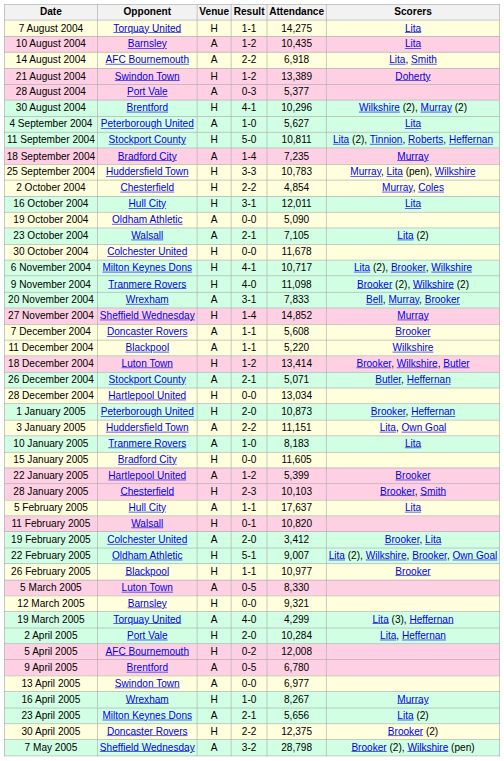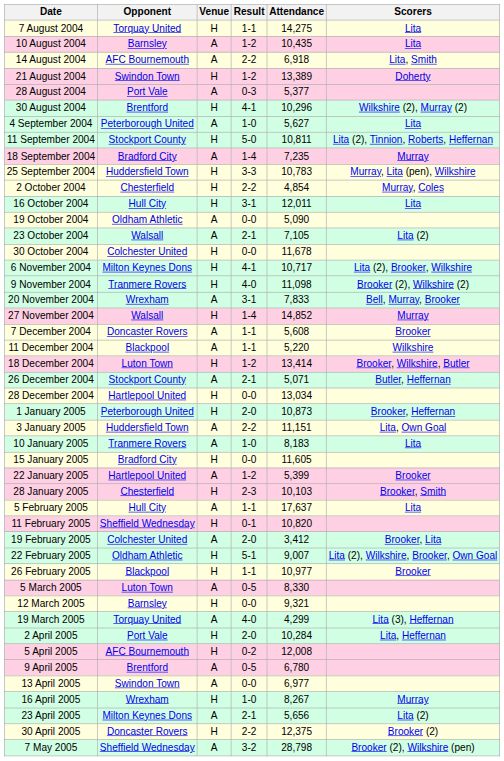(147, 316) Sheffield Wednesday -> (147, 316) Walsall
(147, 524) Walsall -> (147, 524) Sheffield Wednesday
